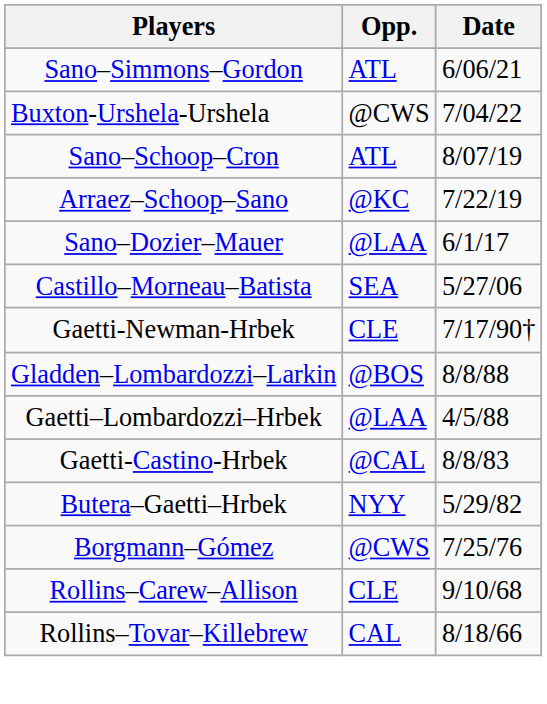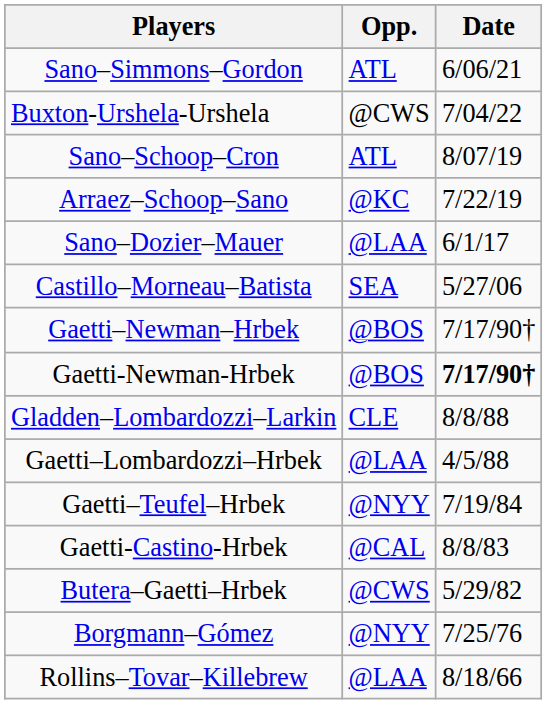+ row: (174, 329)
(373, 329) CLE -> (386, 373) @BOS
(489, 329) normal -> (489, 373) bold
(386, 373) @BOS -> (373, 416) CLE
+ row: (174, 503)
(377, 503) NYY -> (389, 590) @CWS
(389, 546) @CWS -> (389, 633) @NYY
- row: (174, 590)
(375, 633) CAL -> (388, 676) @LAA
